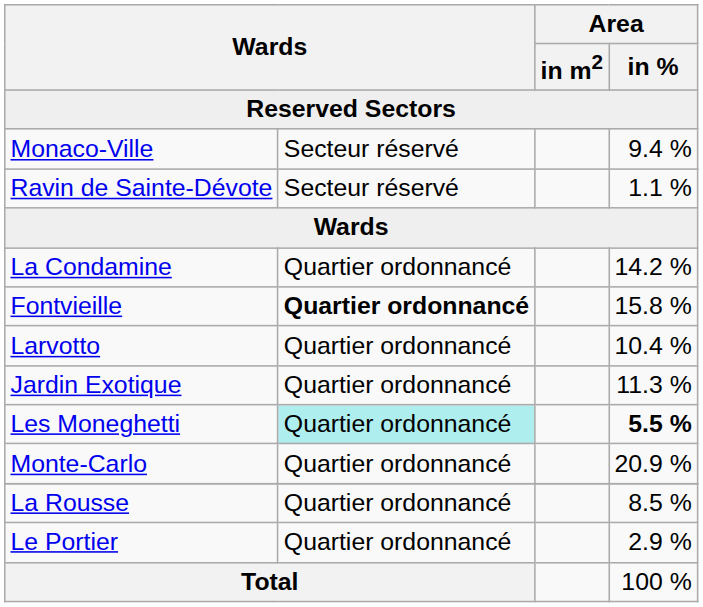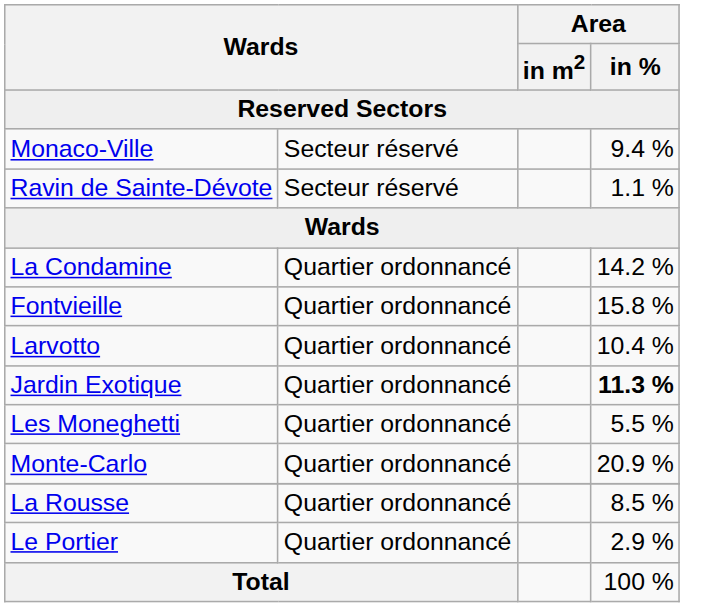(406, 306) bold -> (398, 306) normal
(654, 384) normal -> (636, 384) bold
(398, 424) paleturquoise background -> (398, 424) no background
(660, 424) bold -> (642, 424) normal
